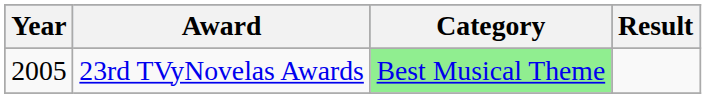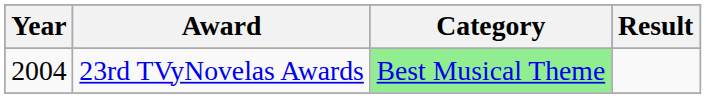(39, 70) 2005 -> (39, 70) 2004
